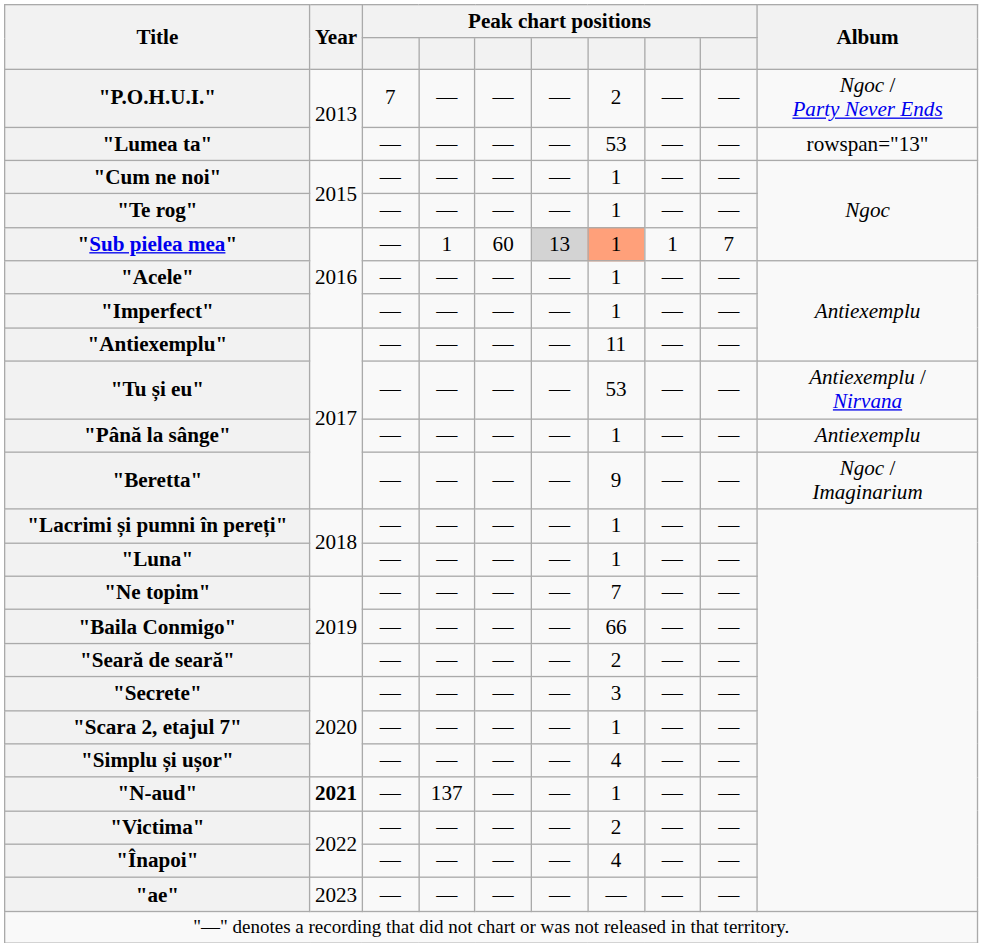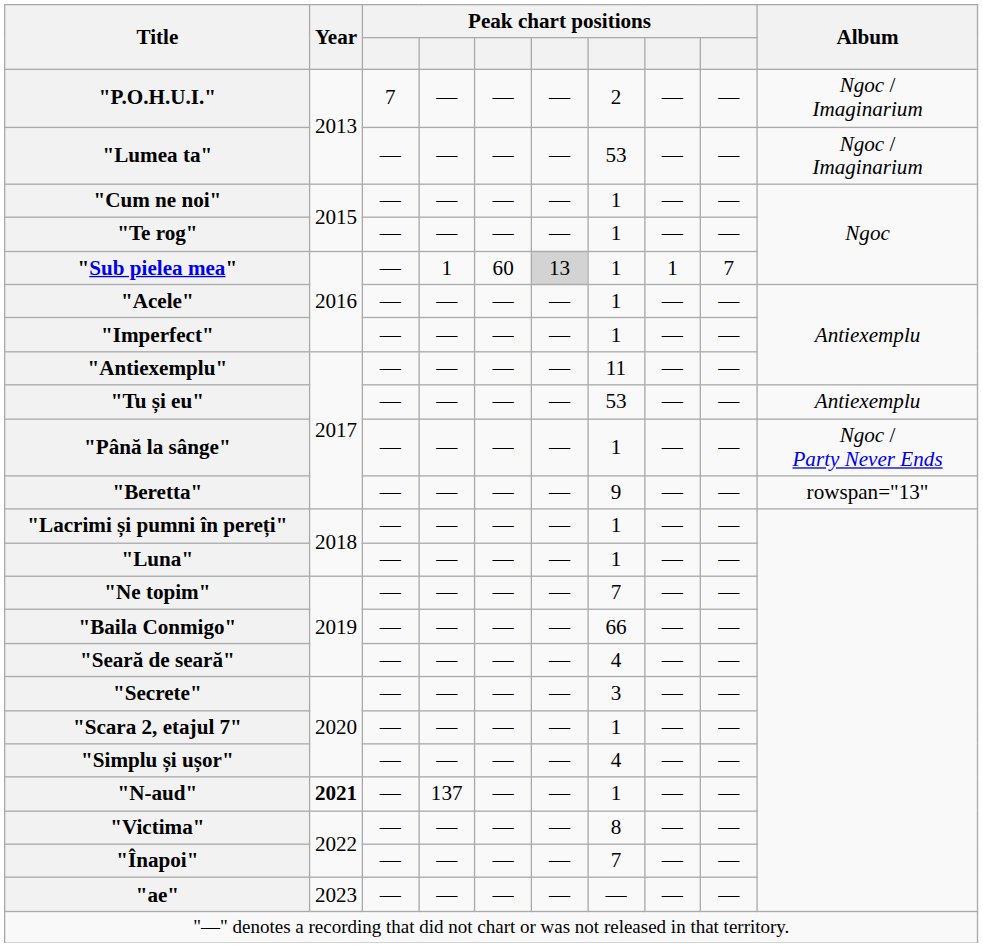(868, 97) Ngoc / Party Never Ends -> (868, 97) Ngoc / Imaginarium
(868, 143) rowspan="13" -> (868, 155) Ngoc / Imaginarium
(616, 243) lightsalmon background -> (616, 267) no background
(868, 389) Antiexemplu / Nirvana -> (868, 401) Antiexemplu
(868, 435) Antiexemplu -> (868, 446) Ngoc / Party Never Ends
(868, 480) Ngoc / Imaginarium -> (868, 492) rowspan="13"
(616, 659) 2 -> (616, 659) 4
(616, 827) 2 -> (616, 827) 8
(616, 860) 4 -> (616, 860) 7
